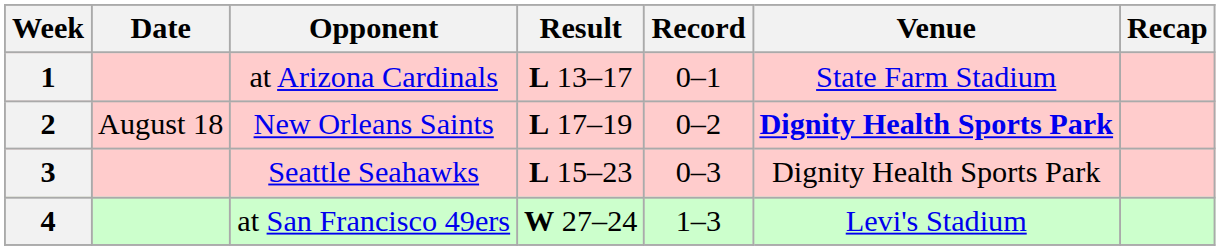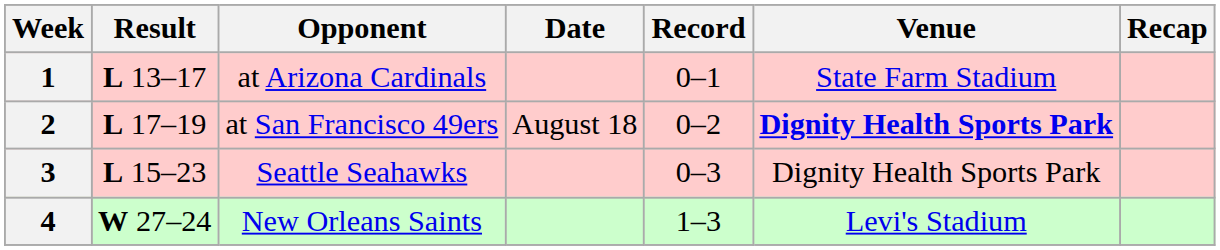columns swapped: (161, 28) <-> (581, 28)
(374, 124) New Orleans Saints -> (362, 124) at San Francisco 49ers
(374, 220) at San Francisco 49ers -> (362, 220) New Orleans Saints
